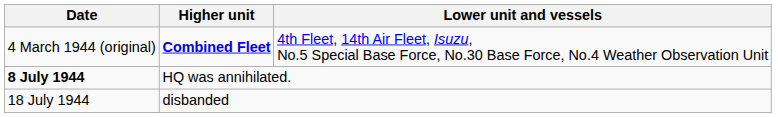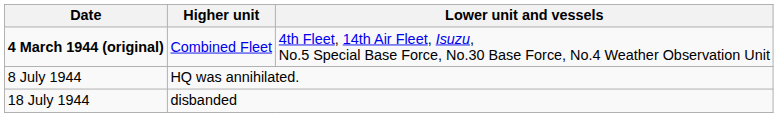(82, 46) normal -> (86, 46) bold
(216, 46) bold -> (221, 46) normal
(46, 77) bold -> (45, 77) normal
